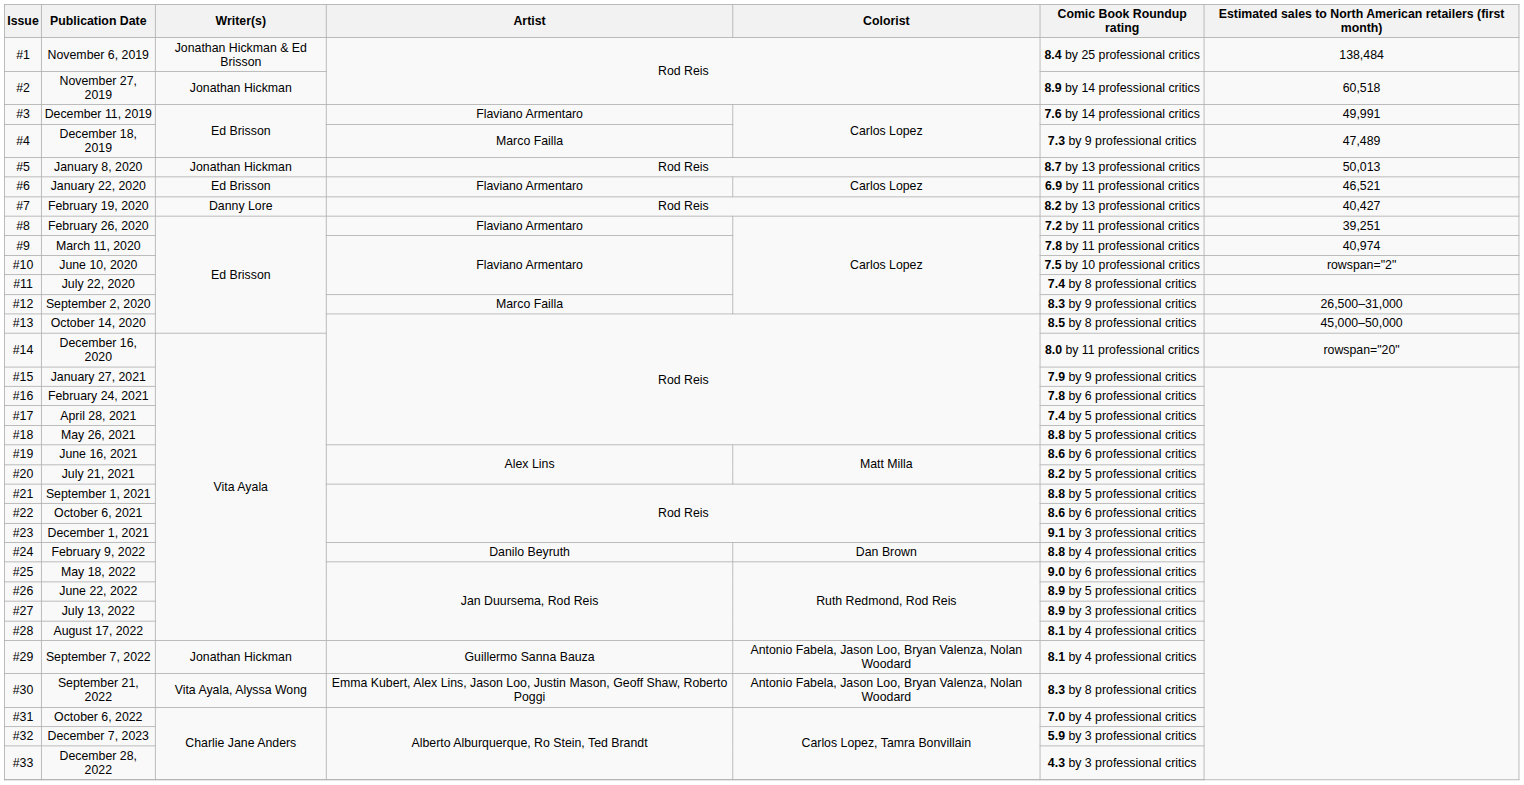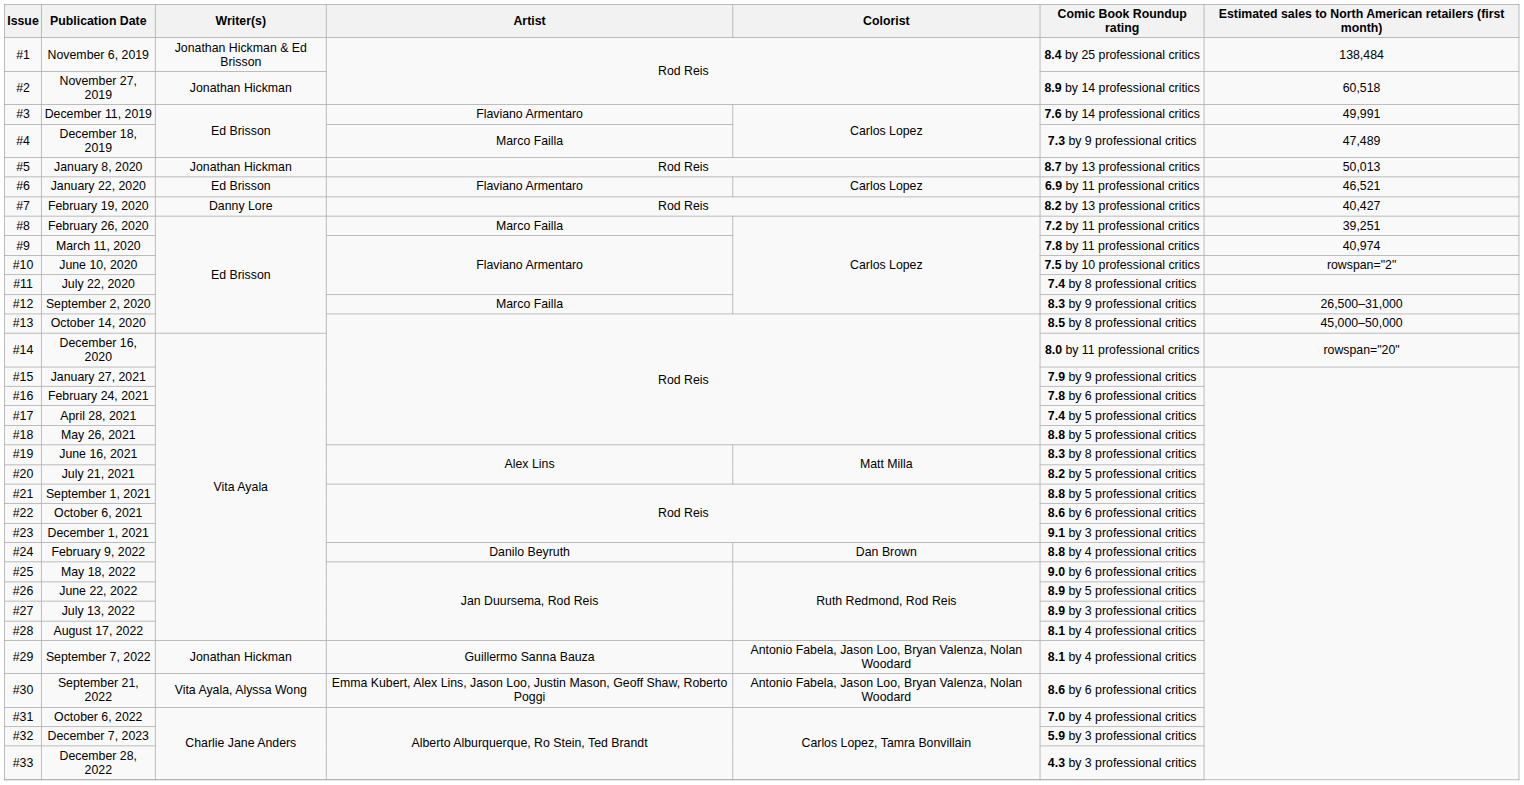(530, 226) Flaviano Armentaro -> (530, 226) Marco Failla
(1122, 454) 8.6 by 6 professional critics -> (1122, 454) 8.3 by 8 professional critics
(1122, 690) 8.3 by 8 professional critics -> (1122, 690) 8.6 by 6 professional critics
